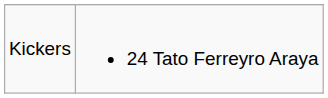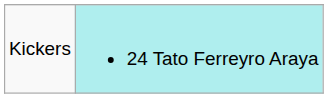(199, 60) no background -> (199, 60) paleturquoise background
